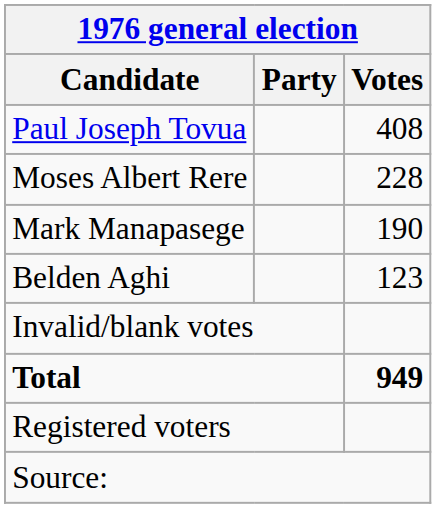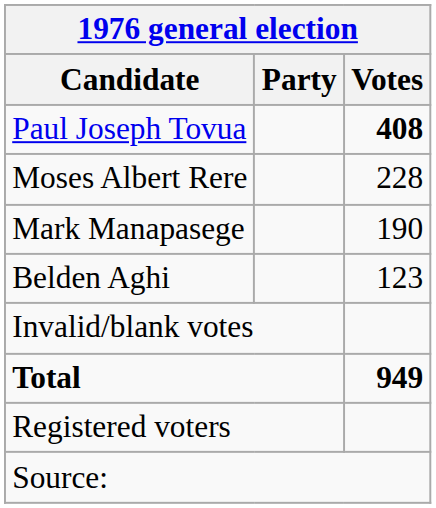(400, 128) normal -> (400, 128) bold
